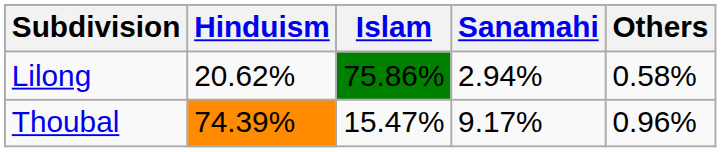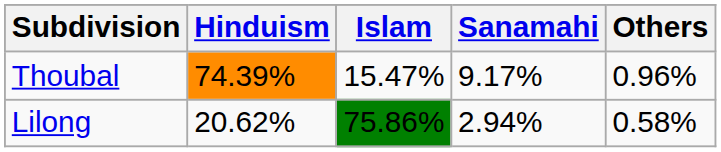rows swapped: (66, 122) <-> (52, 75)
